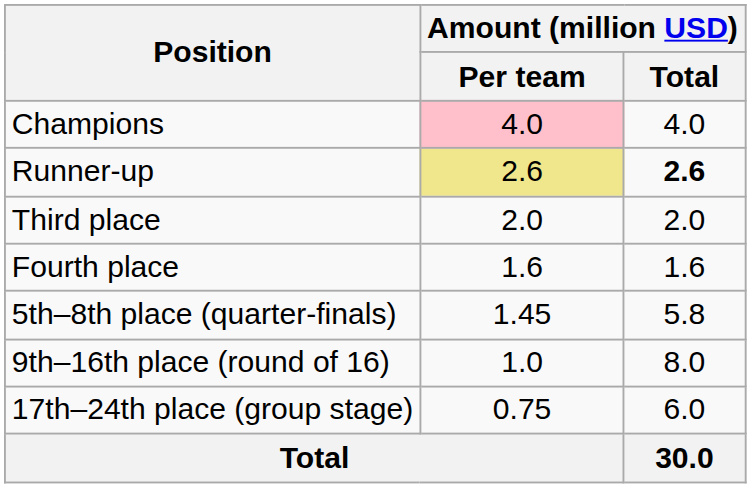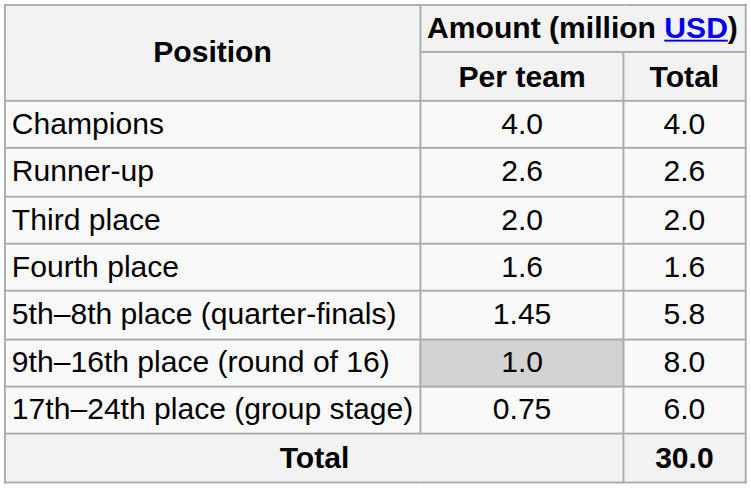(522, 123) pink background -> (522, 123) no background
(522, 171) khaki background -> (522, 171) no background
(684, 171) bold -> (684, 171) normal
(522, 362) no background -> (522, 362) lightgrey background
